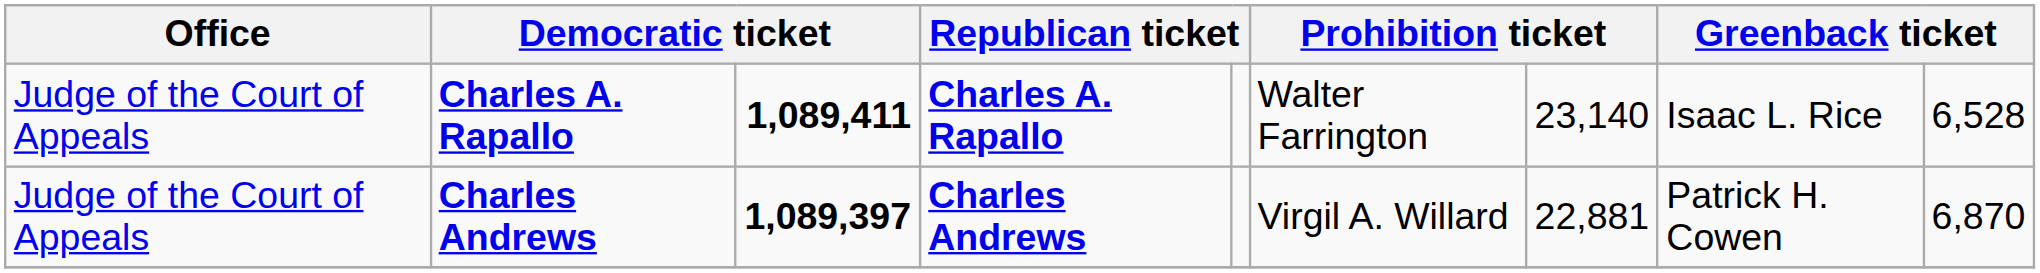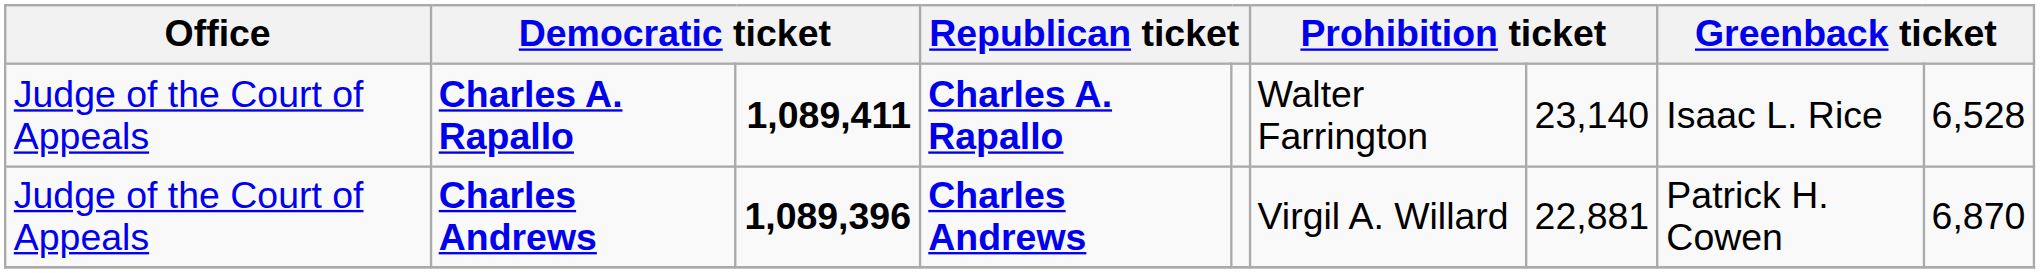(828, 216) 1,089,397 -> (828, 216) 1,089,396
